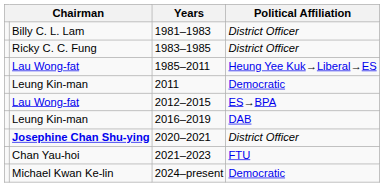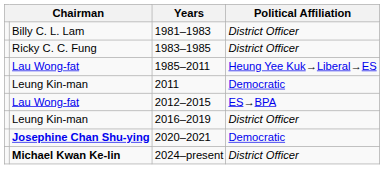(240, 119) DAB -> (264, 119) District Officer
(264, 137) District Officer -> (257, 137) Democratic
- row: (183, 155)
(63, 173) normal -> (66, 155) bold
(257, 173) Democratic -> (264, 155) District Officer
